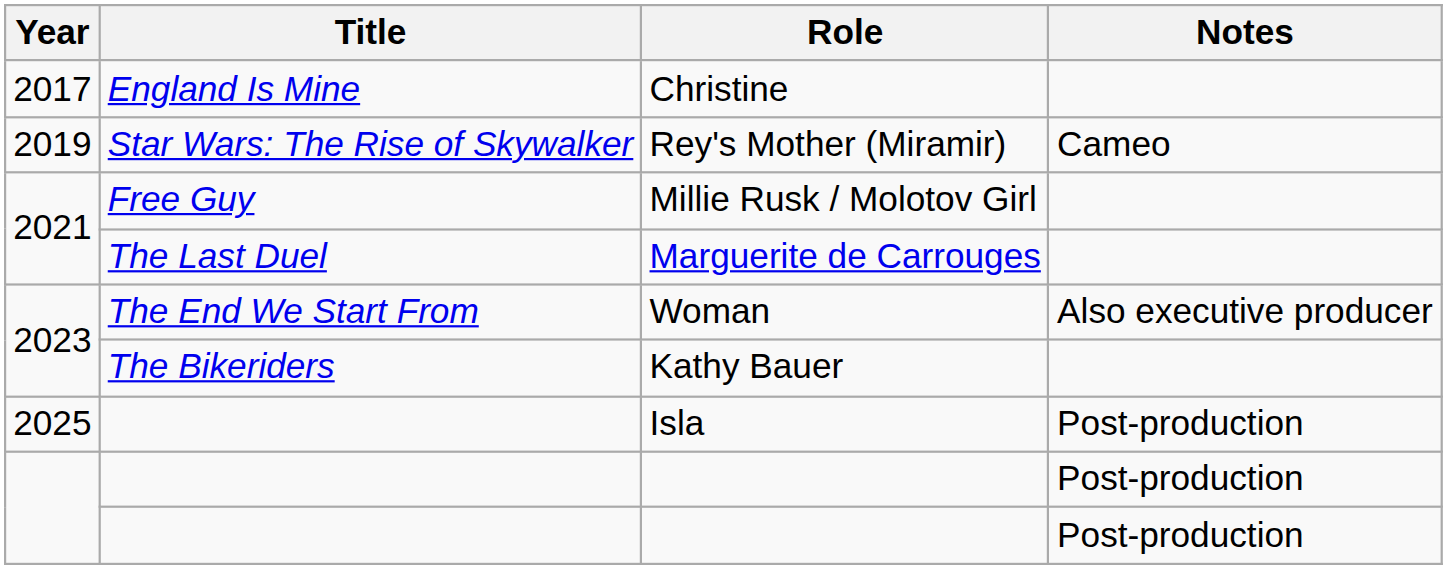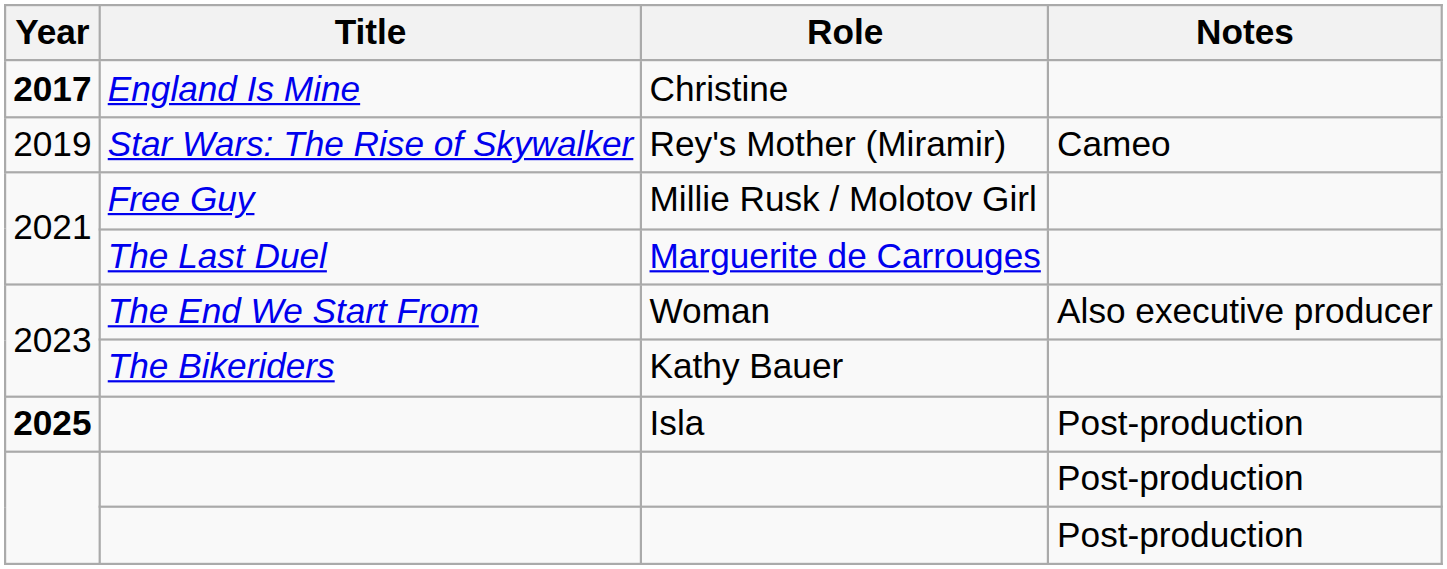(52, 88) normal -> (52, 88) bold
(52, 423) normal -> (52, 423) bold
